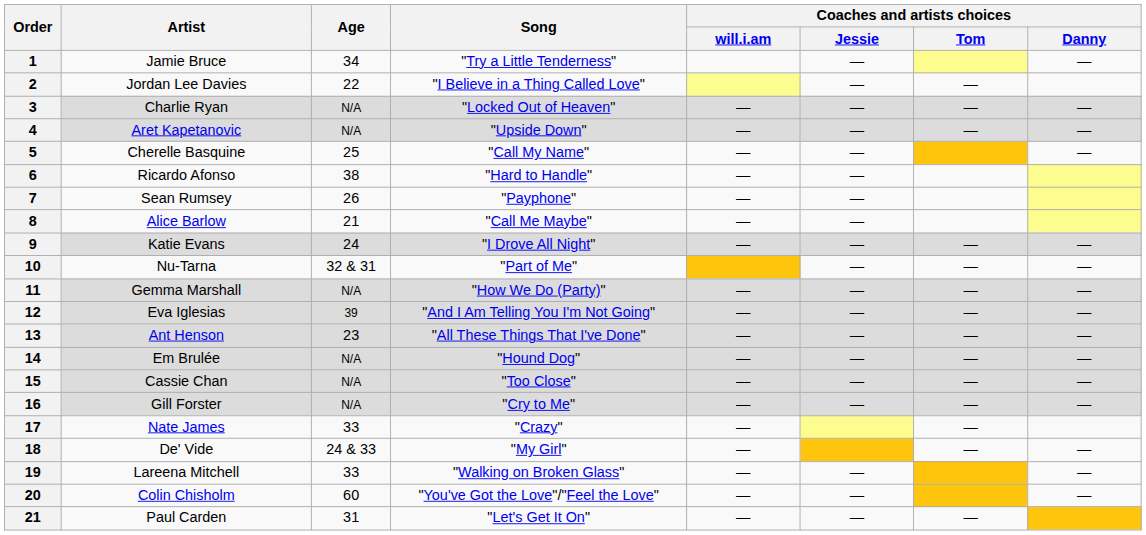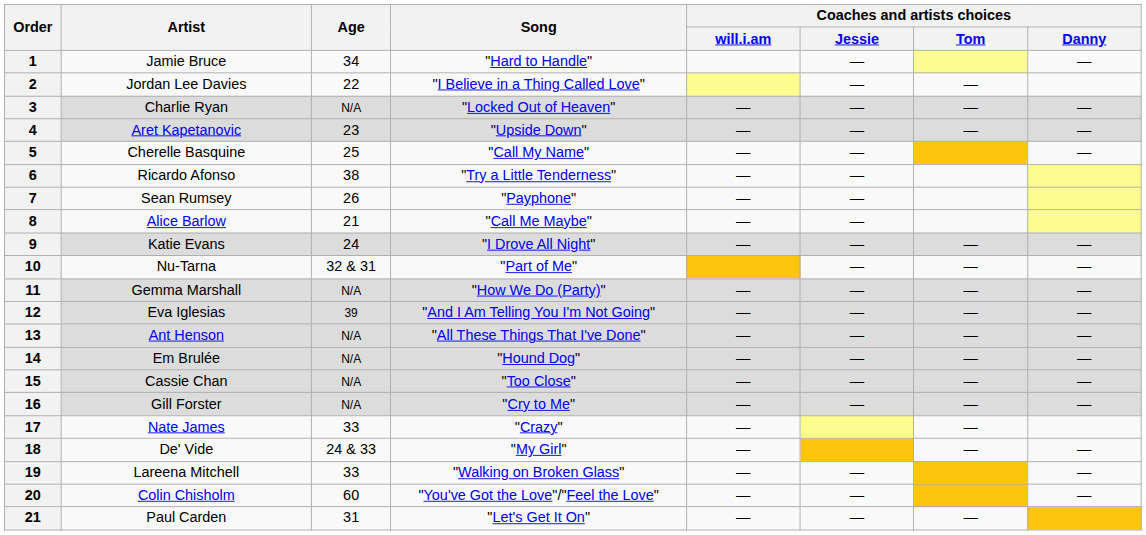(539, 61) "Try a Little Tenderness" -> (539, 61) "Hard to Handle"
(351, 131) N/A -> (351, 130) 23
(539, 175) "Hard to Handle" -> (539, 175) "Try a Little Tenderness"
(351, 335) 23 -> (351, 336) N/A
